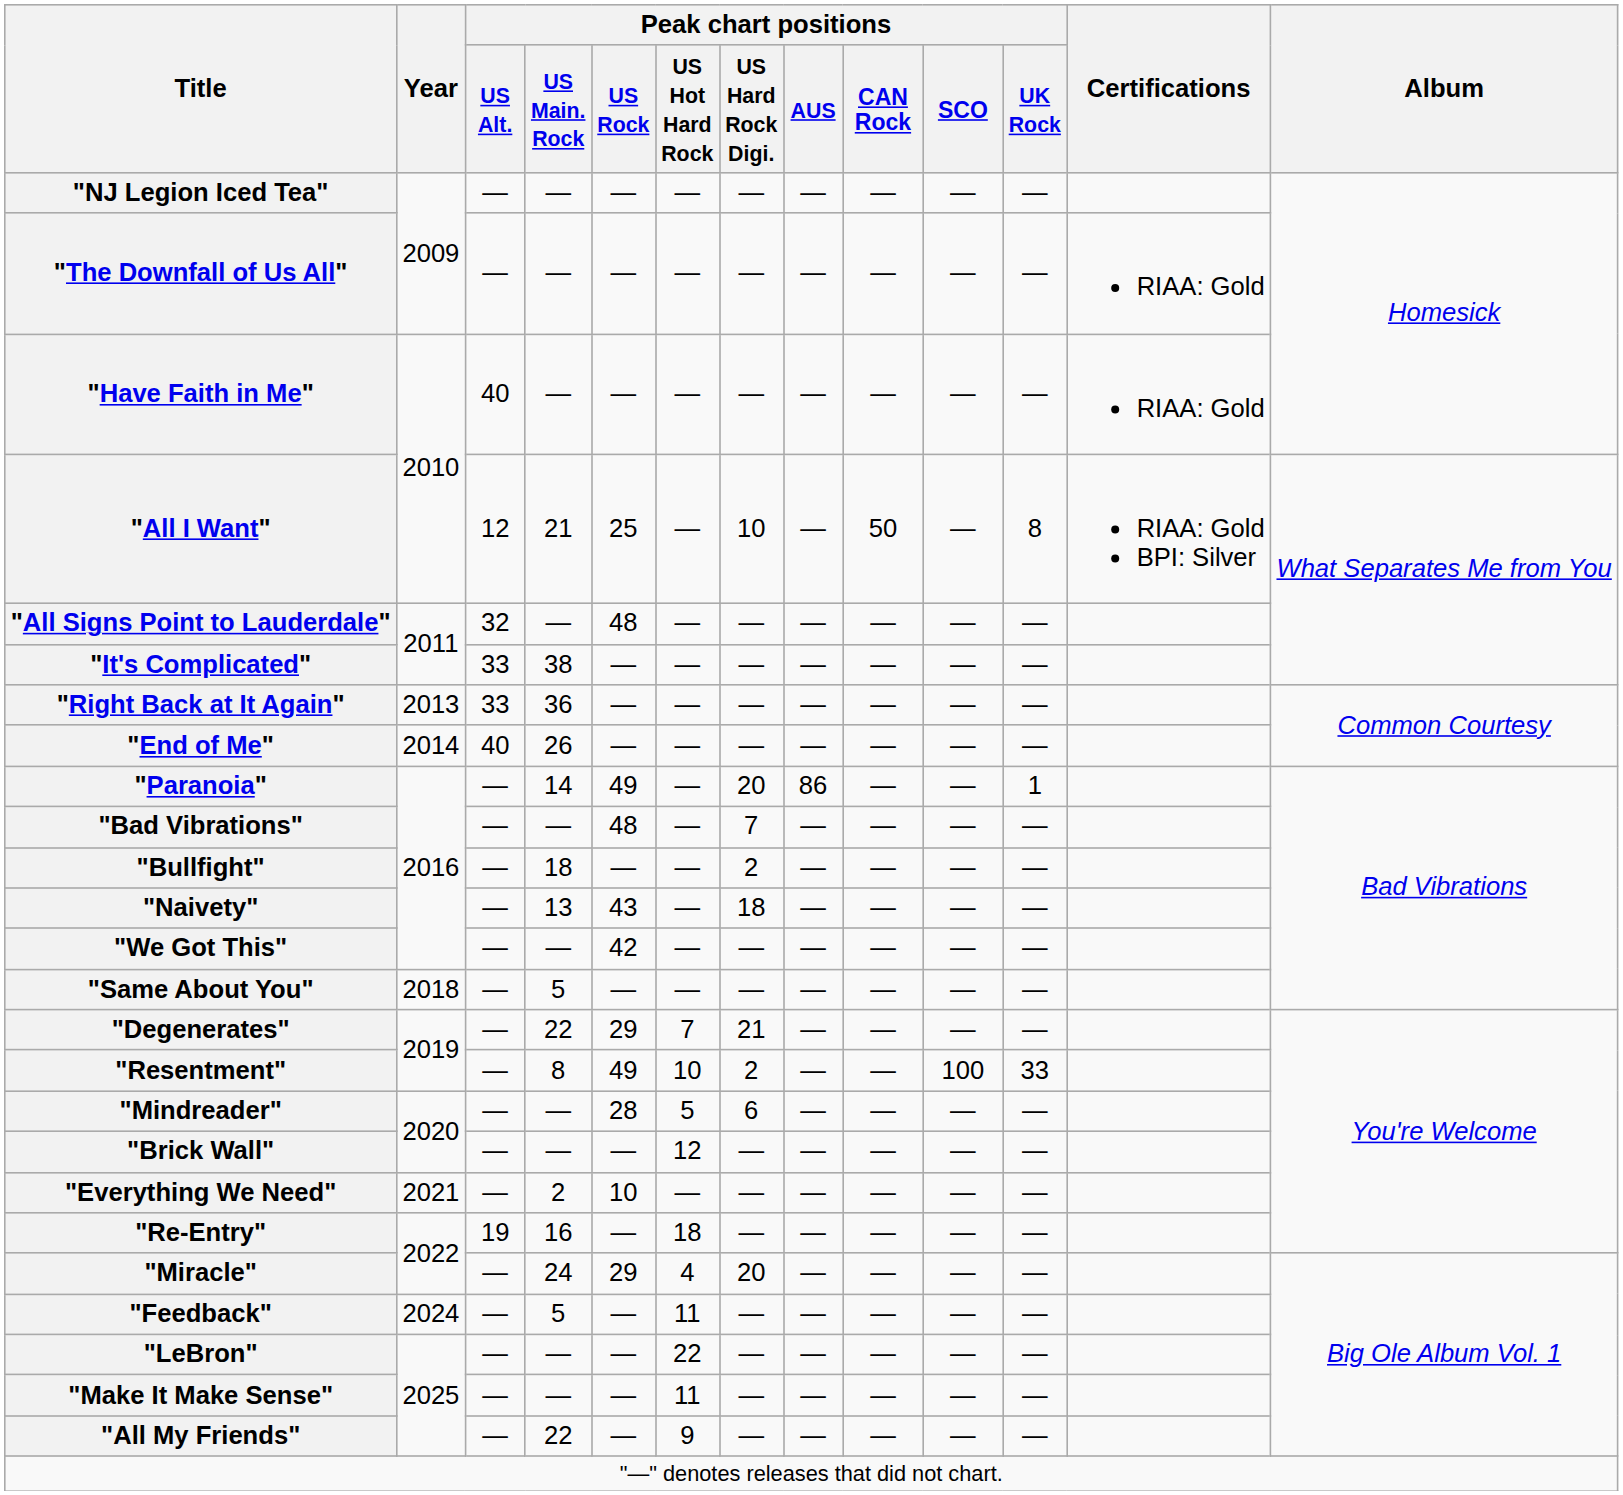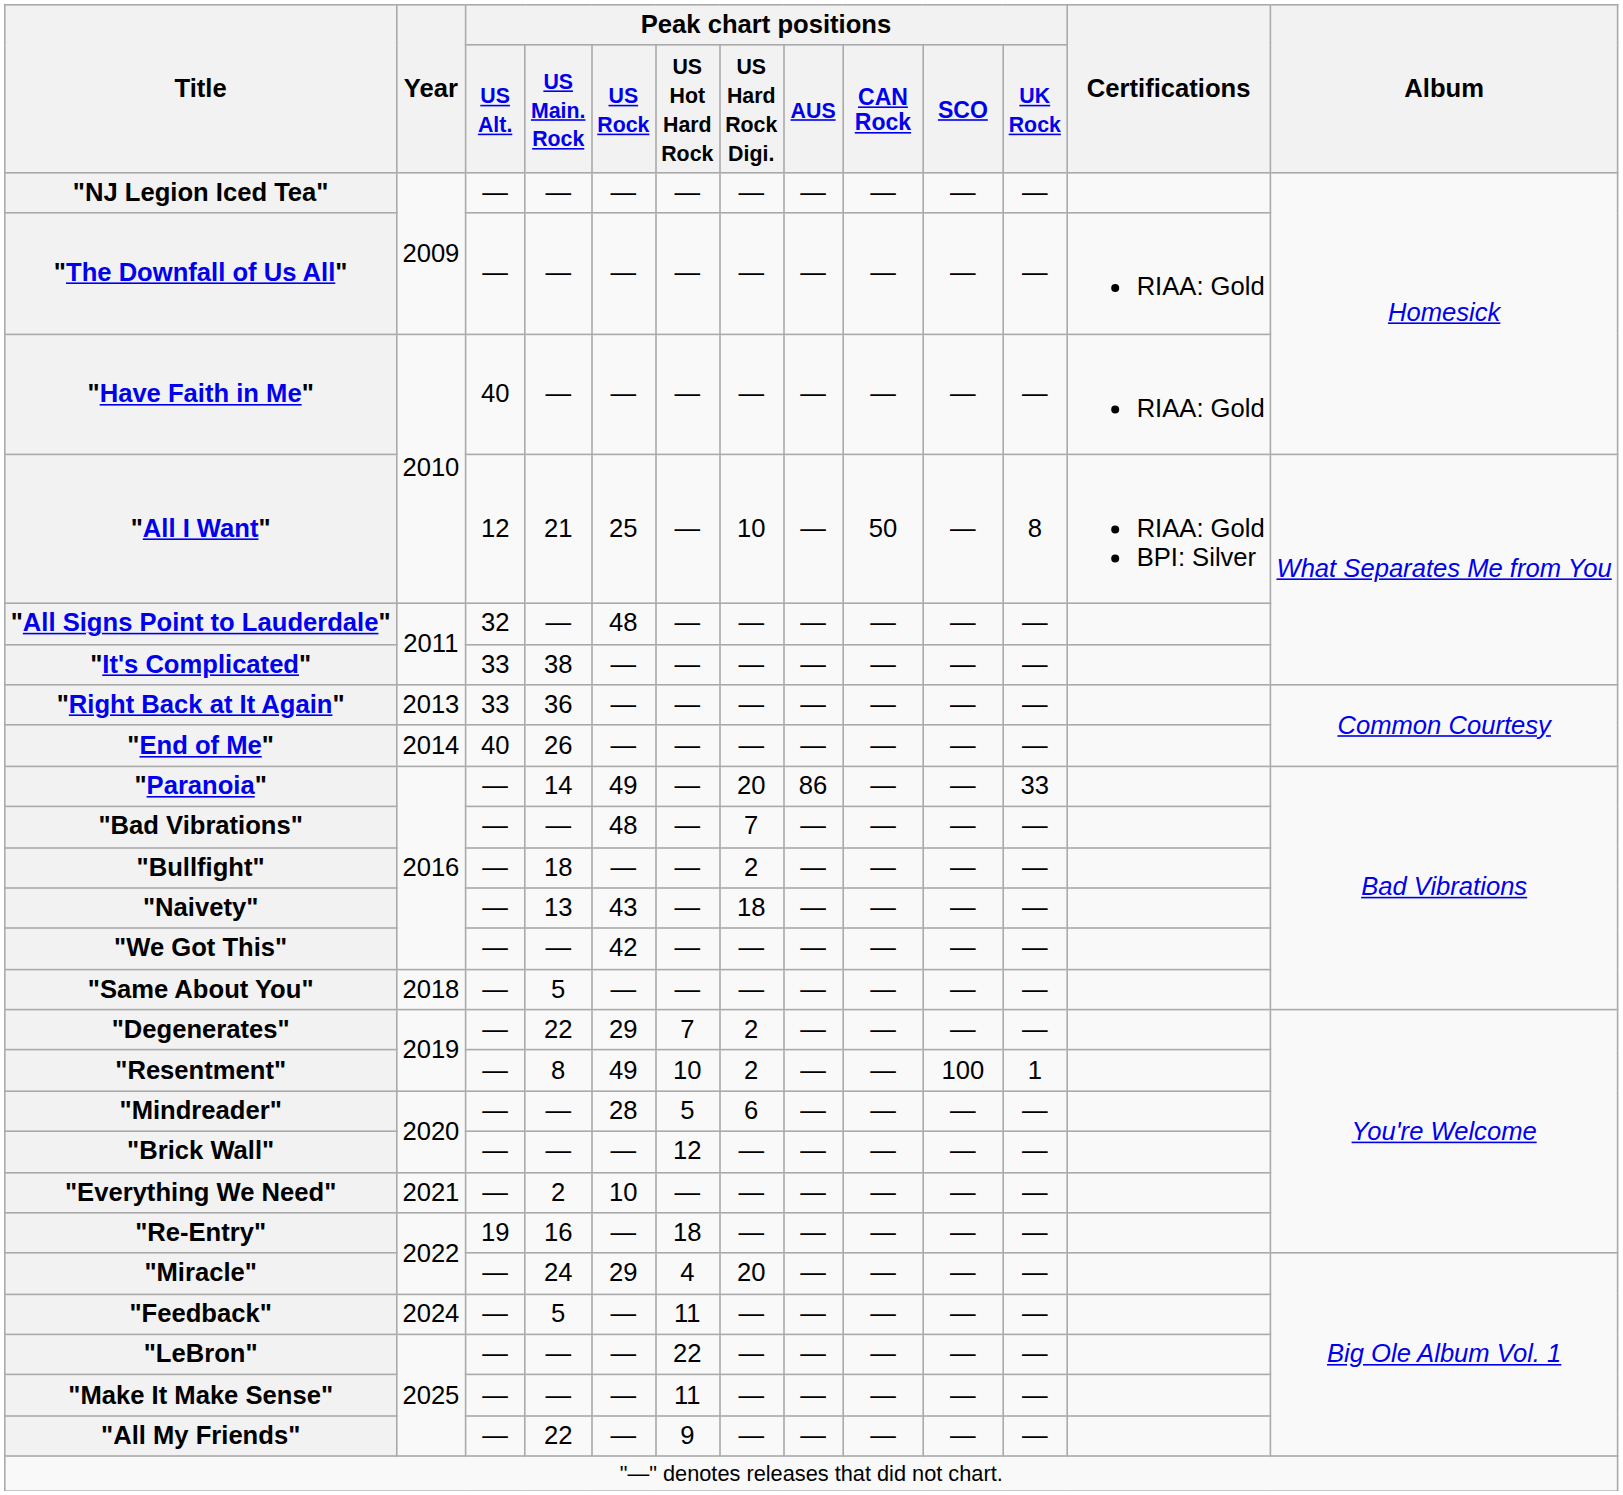(1035, 786) 1 -> (1035, 786) 33
(751, 1029) 21 -> (751, 1029) 2
(1035, 1070) 33 -> (1035, 1070) 1
